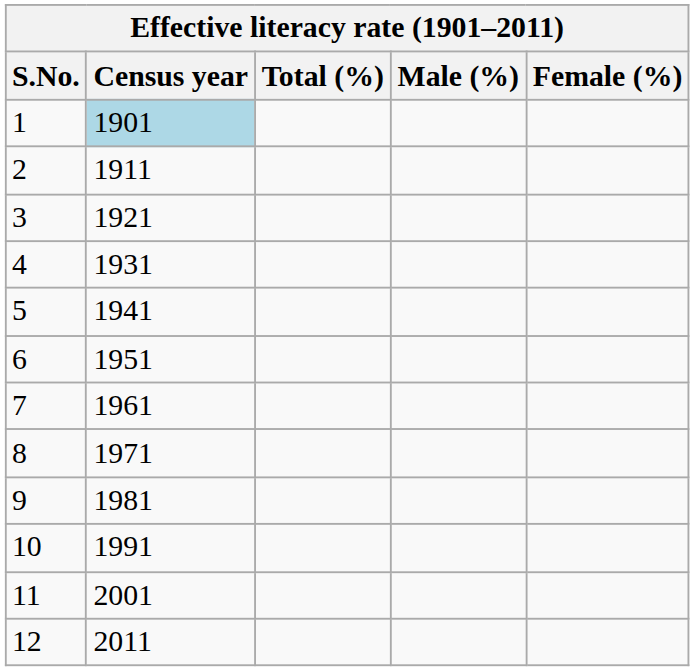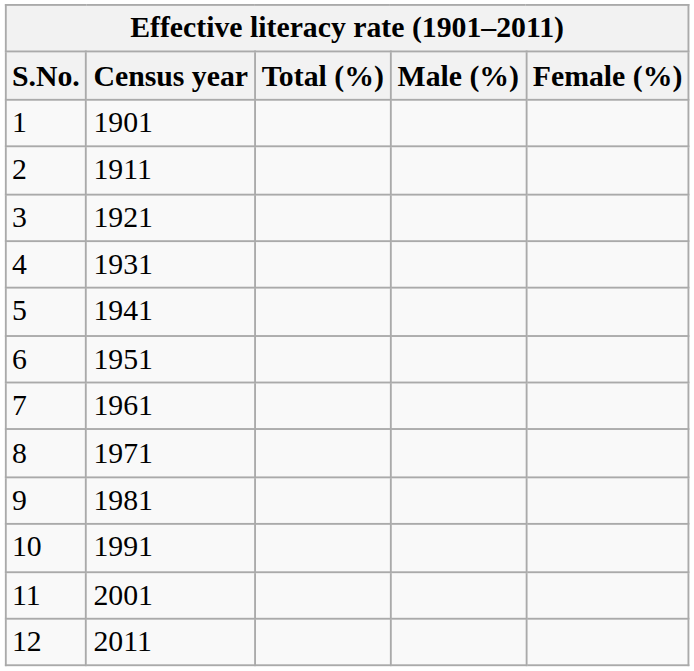(123, 122) lightblue background -> (123, 122) no background
